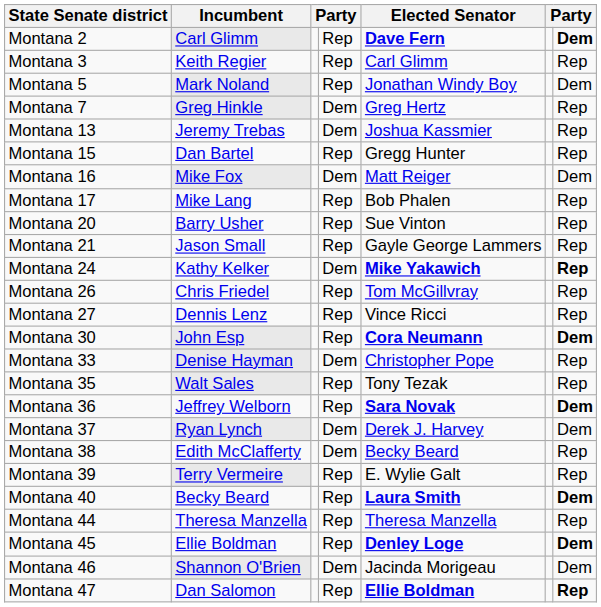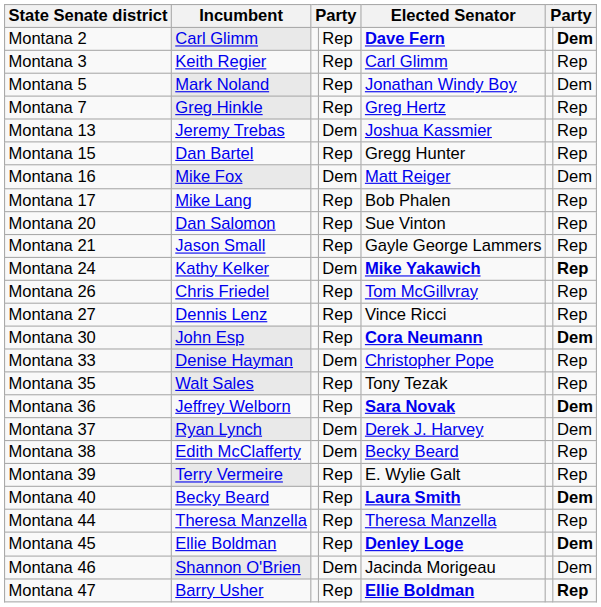(340, 107) Dem -> (337, 107) Rep
(219, 222) Barry Usher -> (225, 222) Dan Salomon
(225, 590) Dan Salomon -> (219, 590) Barry Usher
